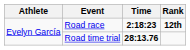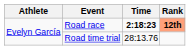(173, 25) no background -> (173, 25) lightsalmon background
(141, 39) bold -> (141, 39) normal
